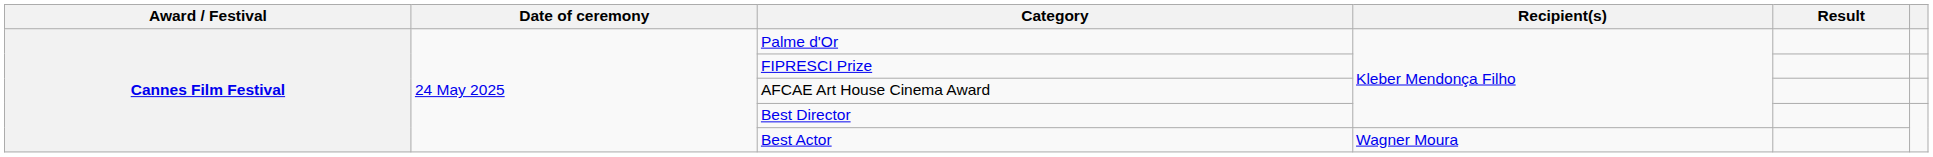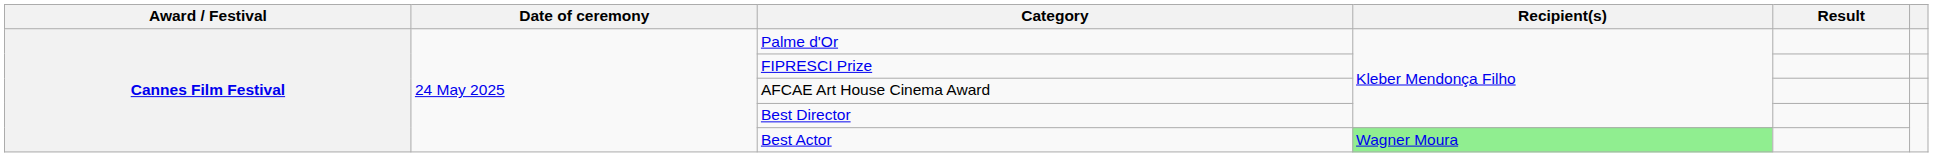(1407, 139) no background -> (1407, 139) lightgreen background
